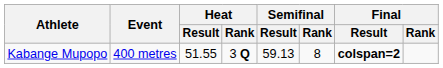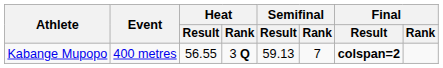(201, 54) 51.55 -> (201, 54) 56.55
(317, 54) 8 -> (317, 54) 7
